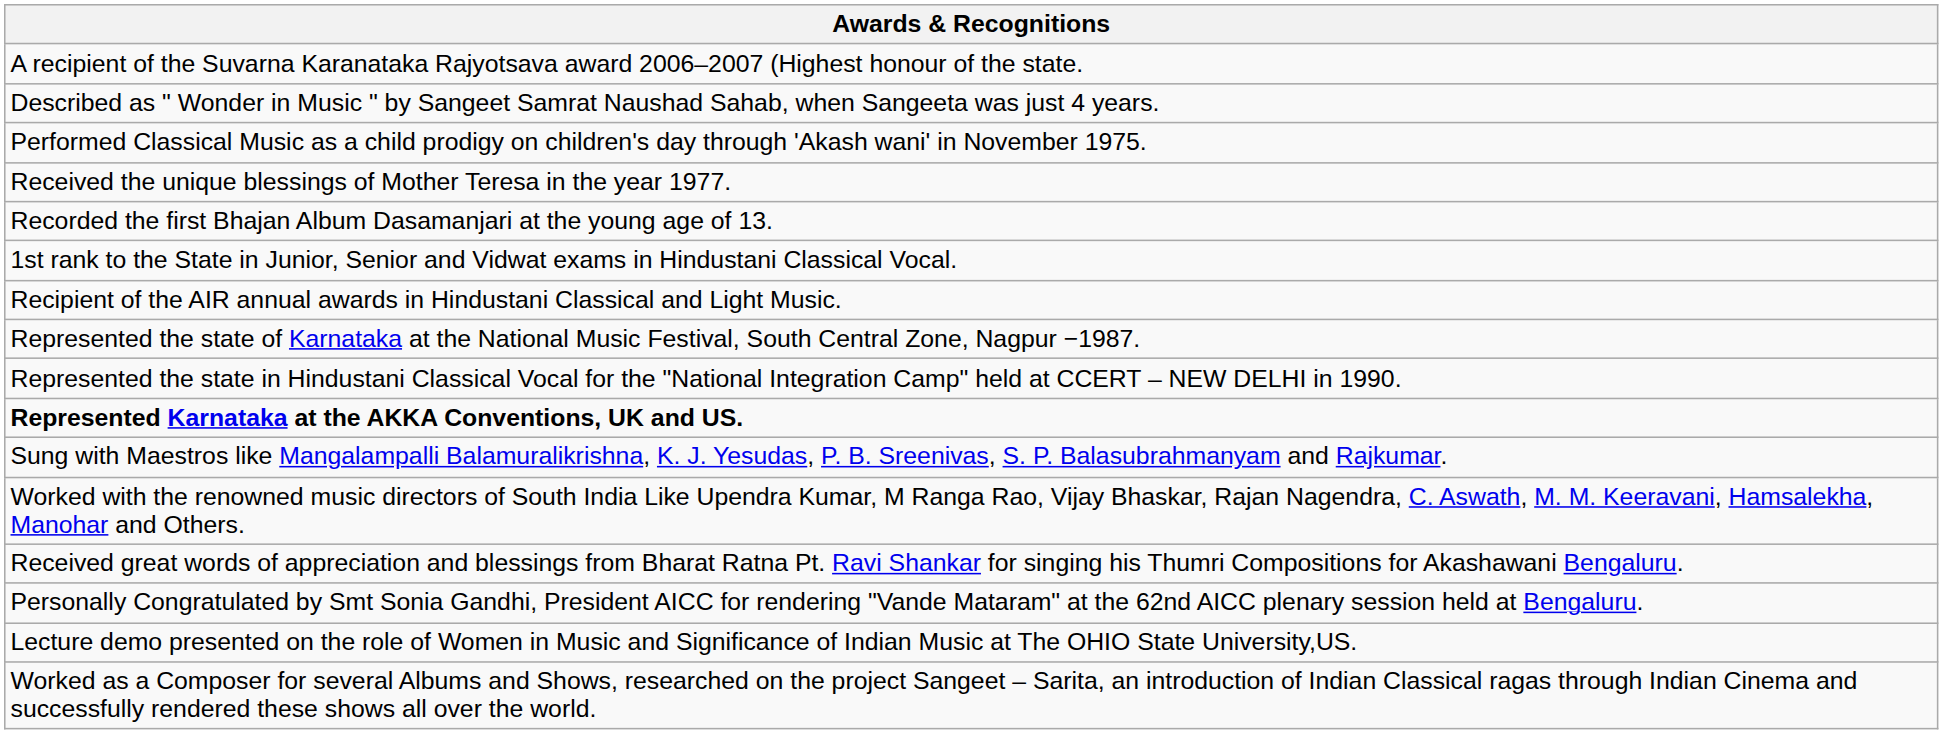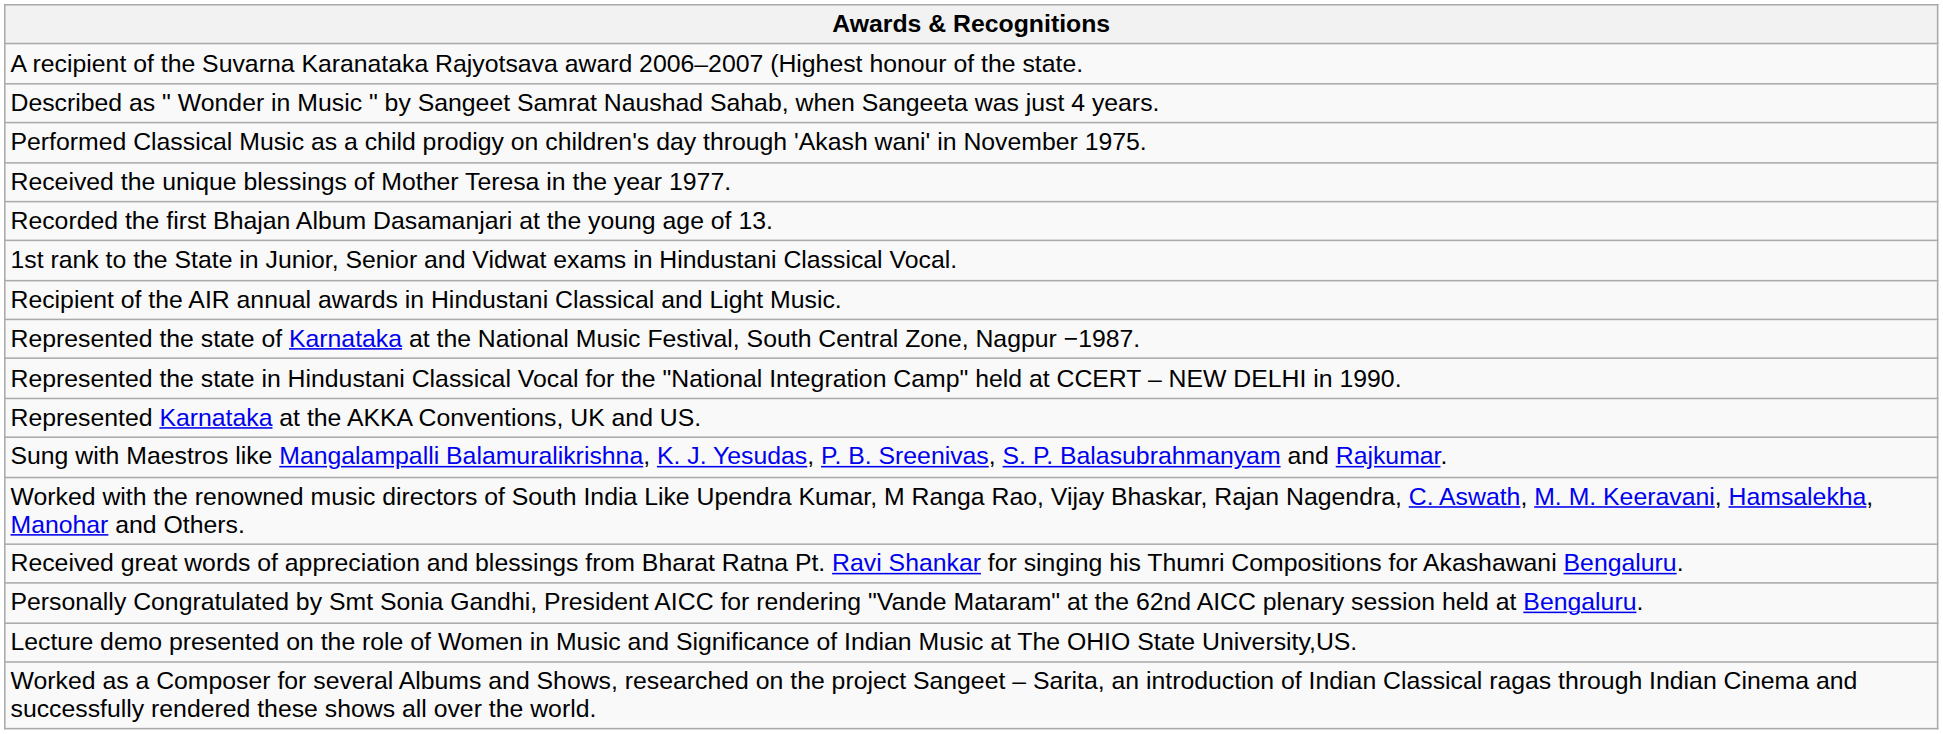(377, 417) bold -> (356, 417) normal
